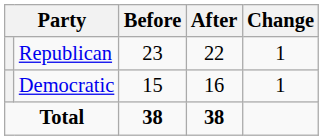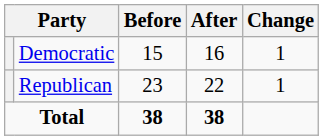rows swapped: (65, 53) <-> (67, 85)
